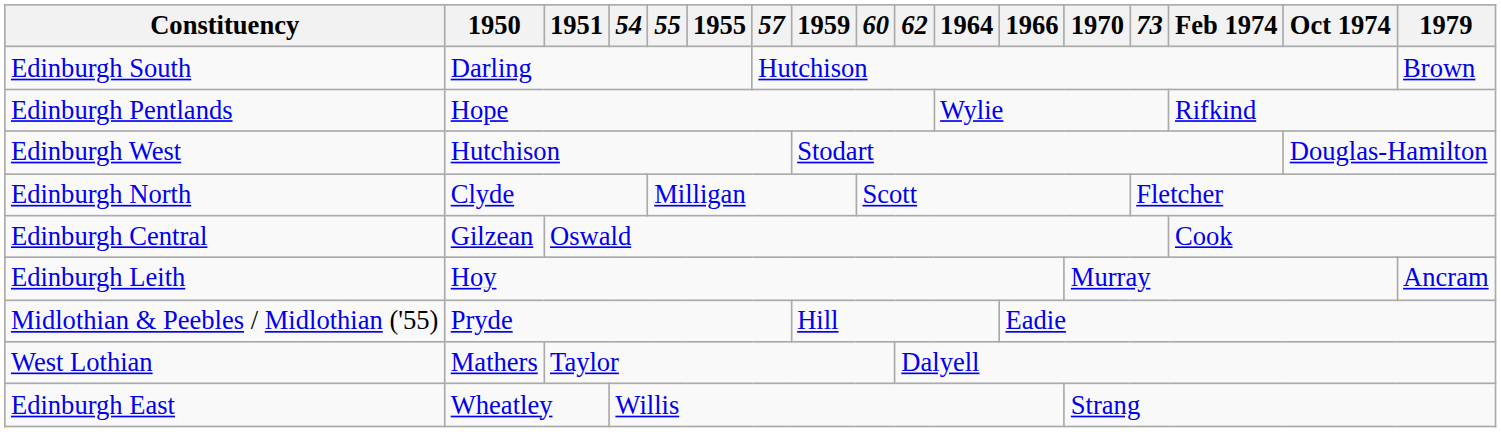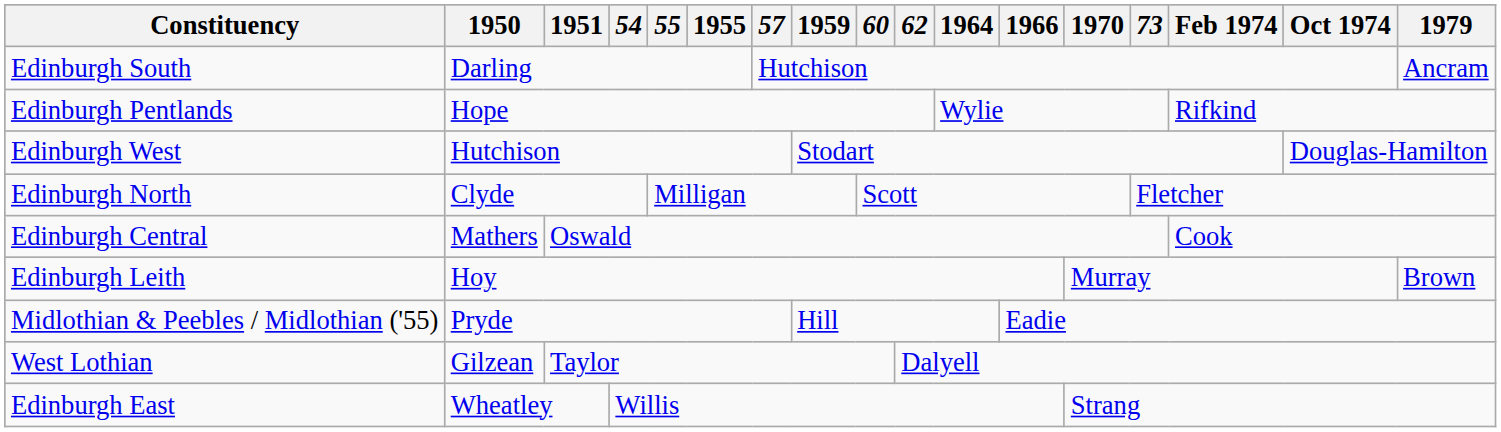(1439, 67) Brown -> (1446, 67) Ancram
(492, 236) Gilzean -> (494, 236) Mathers
(1446, 278) Ancram -> (1439, 278) Brown
(494, 362) Mathers -> (492, 362) Gilzean
